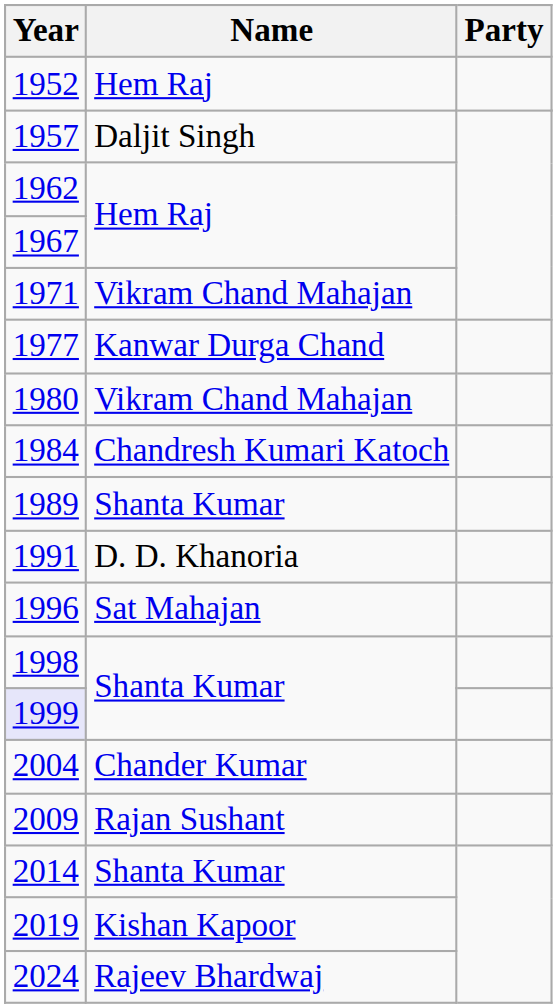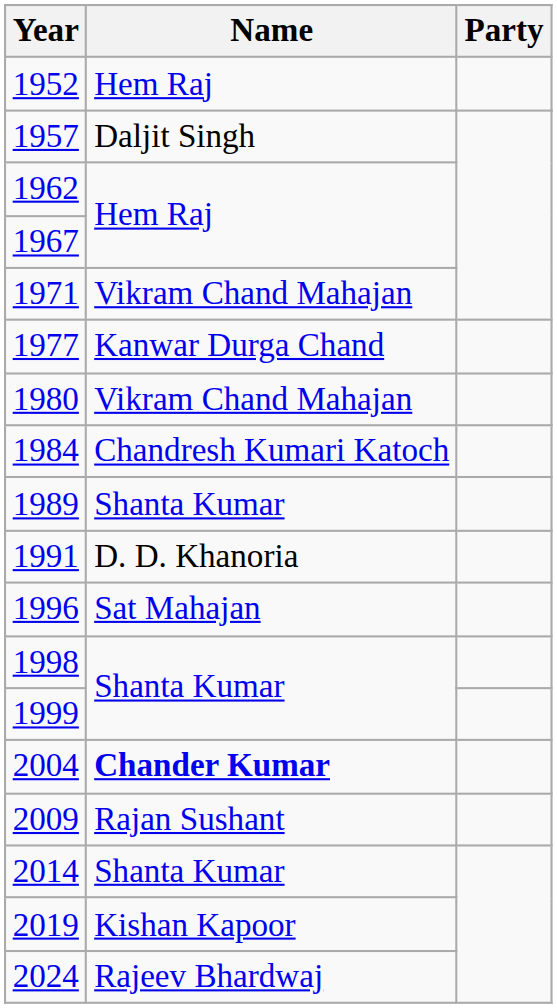(46, 713) lavender background -> (46, 713) no background
(200, 766) normal -> (212, 766) bold
